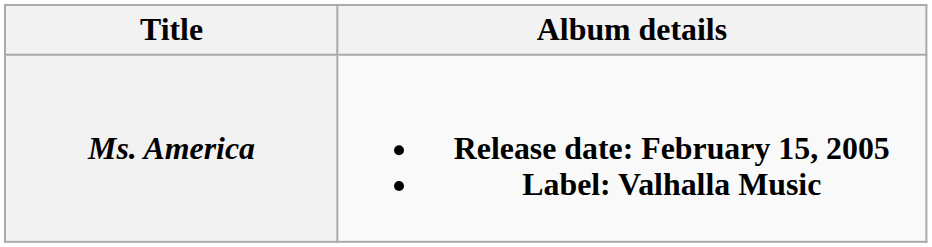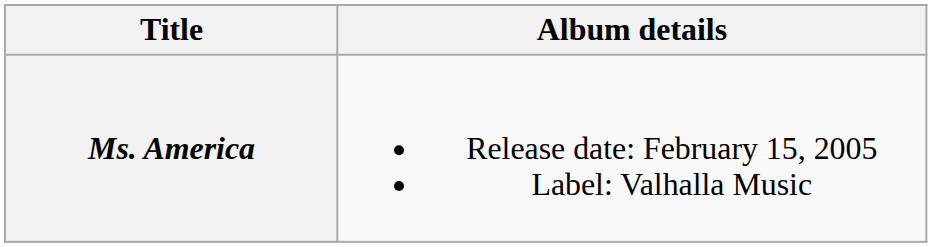(632, 166) bold -> (632, 166) normal
